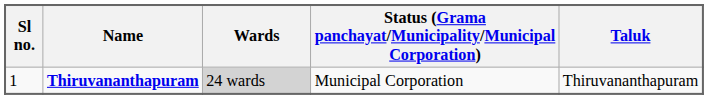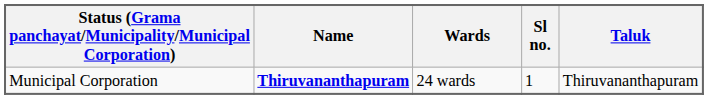columns swapped: (24, 36) <-> (435, 36)
(236, 80) lightgrey background -> (446, 80) no background
